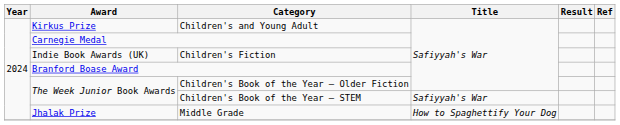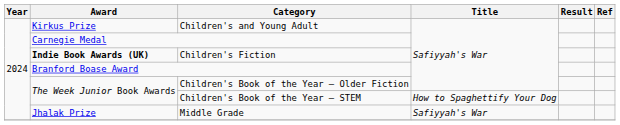(90, 55) normal -> (90, 55) bold
(450, 98) Safiyyah's War -> (485, 98) How to Spaghettify Your Dog
(485, 112) How to Spaghettify Your Dog -> (450, 112) Safiyyah's War
